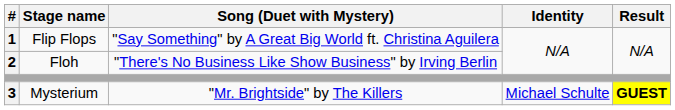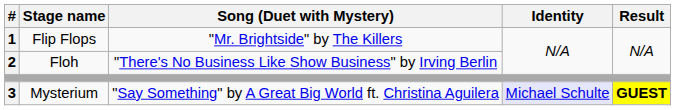(306, 39) "Say Something" by A Great Big World ft. Christina Aguilera -> (306, 39) "Mr. Brightside" by The Killers
(306, 92) "Mr. Brightside" by The Killers -> (306, 92) "Say Something" by A Great Big World ft. Christina Aguilera
(558, 92) no background -> (558, 92) lavender background
